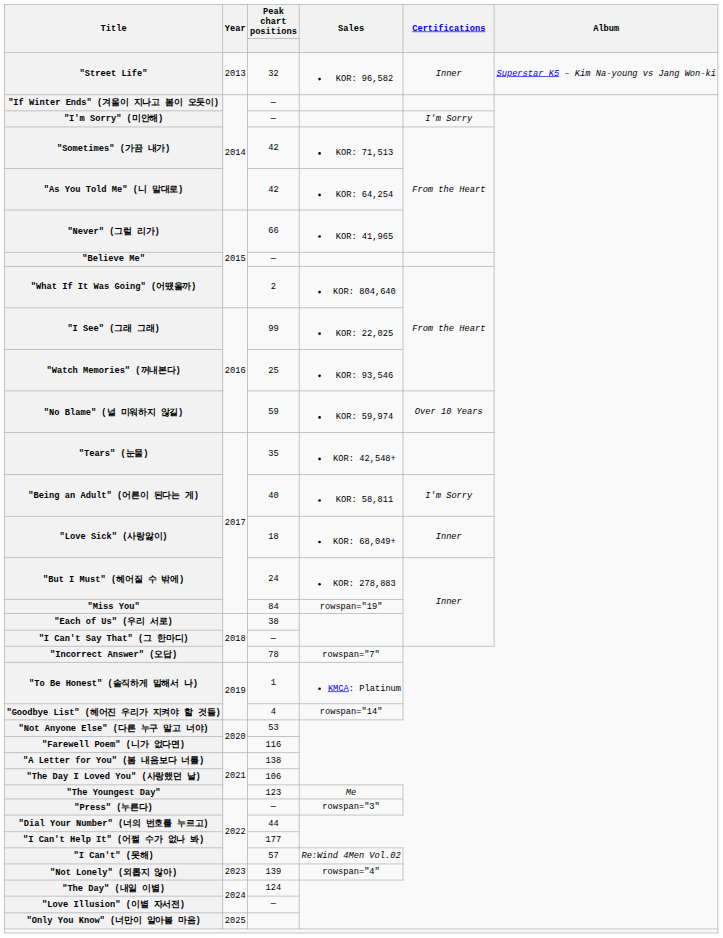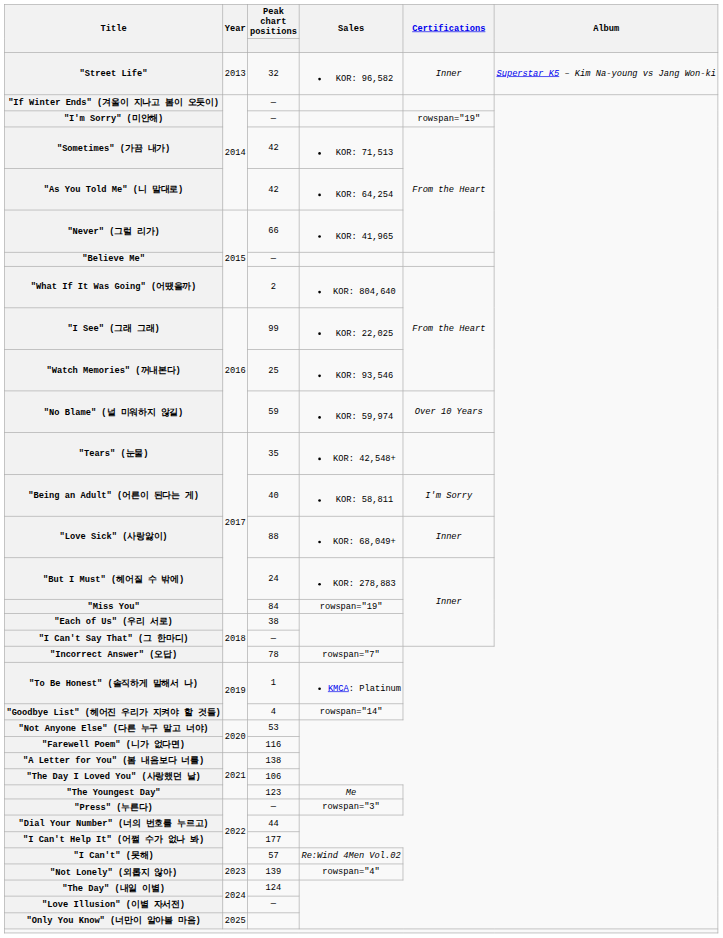(449, 119) I'm Sorry -> (449, 119) rowspan="19"
(273, 537) 18 -> (273, 537) 88
